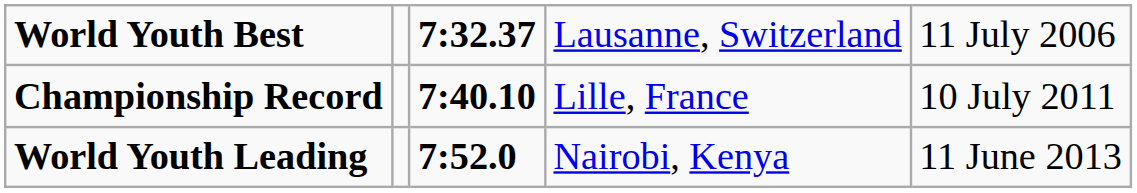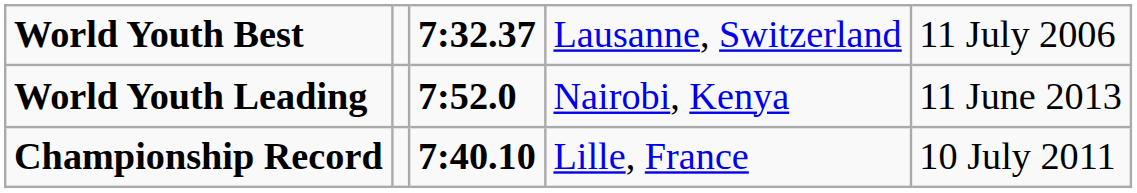rows swapped: (198, 95) <-> (191, 156)
